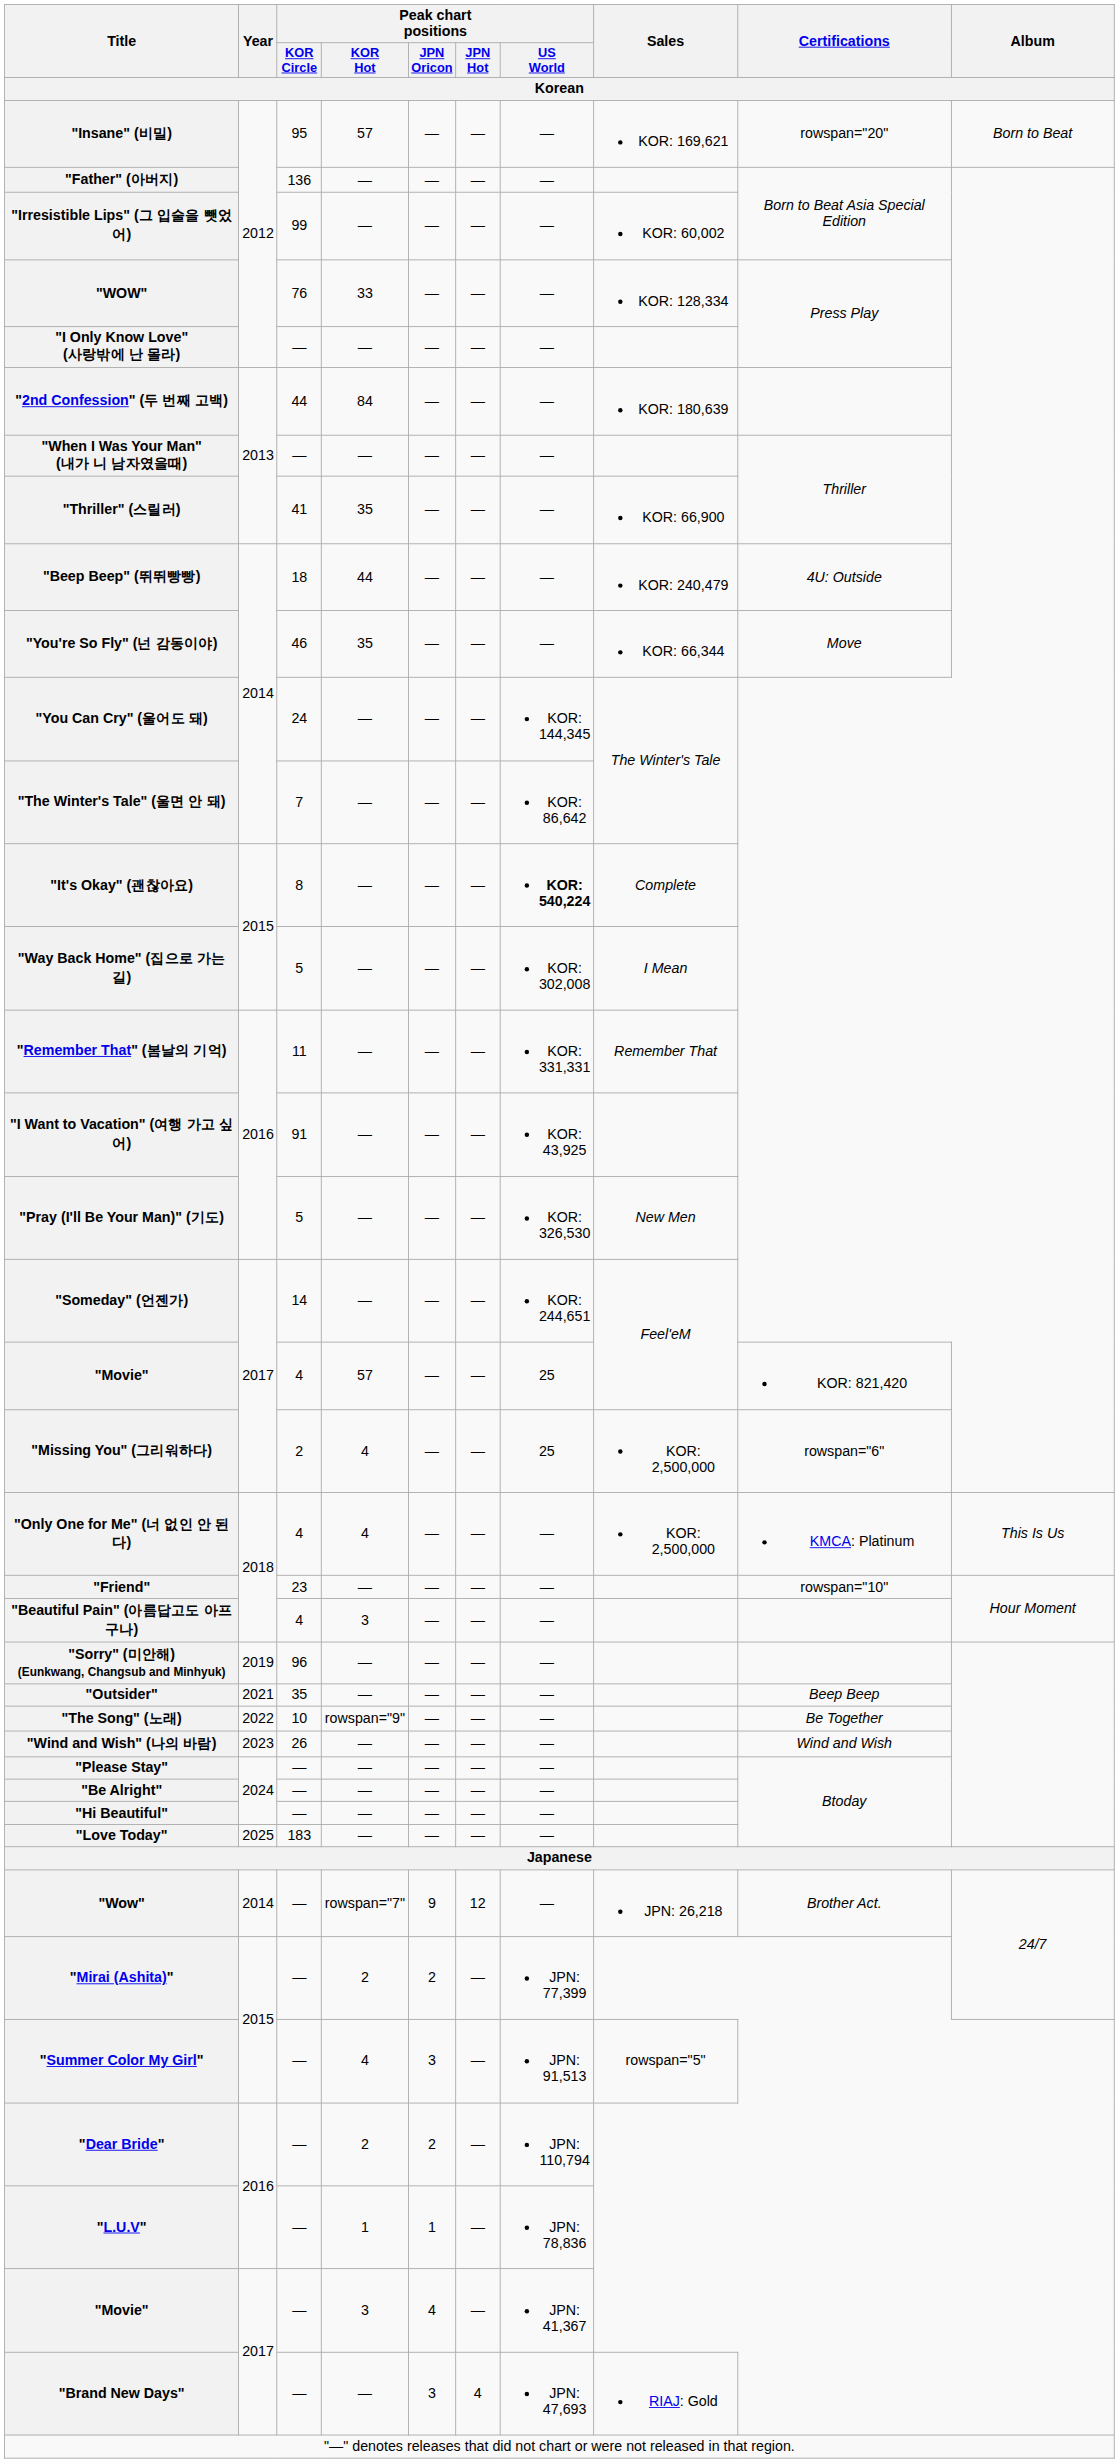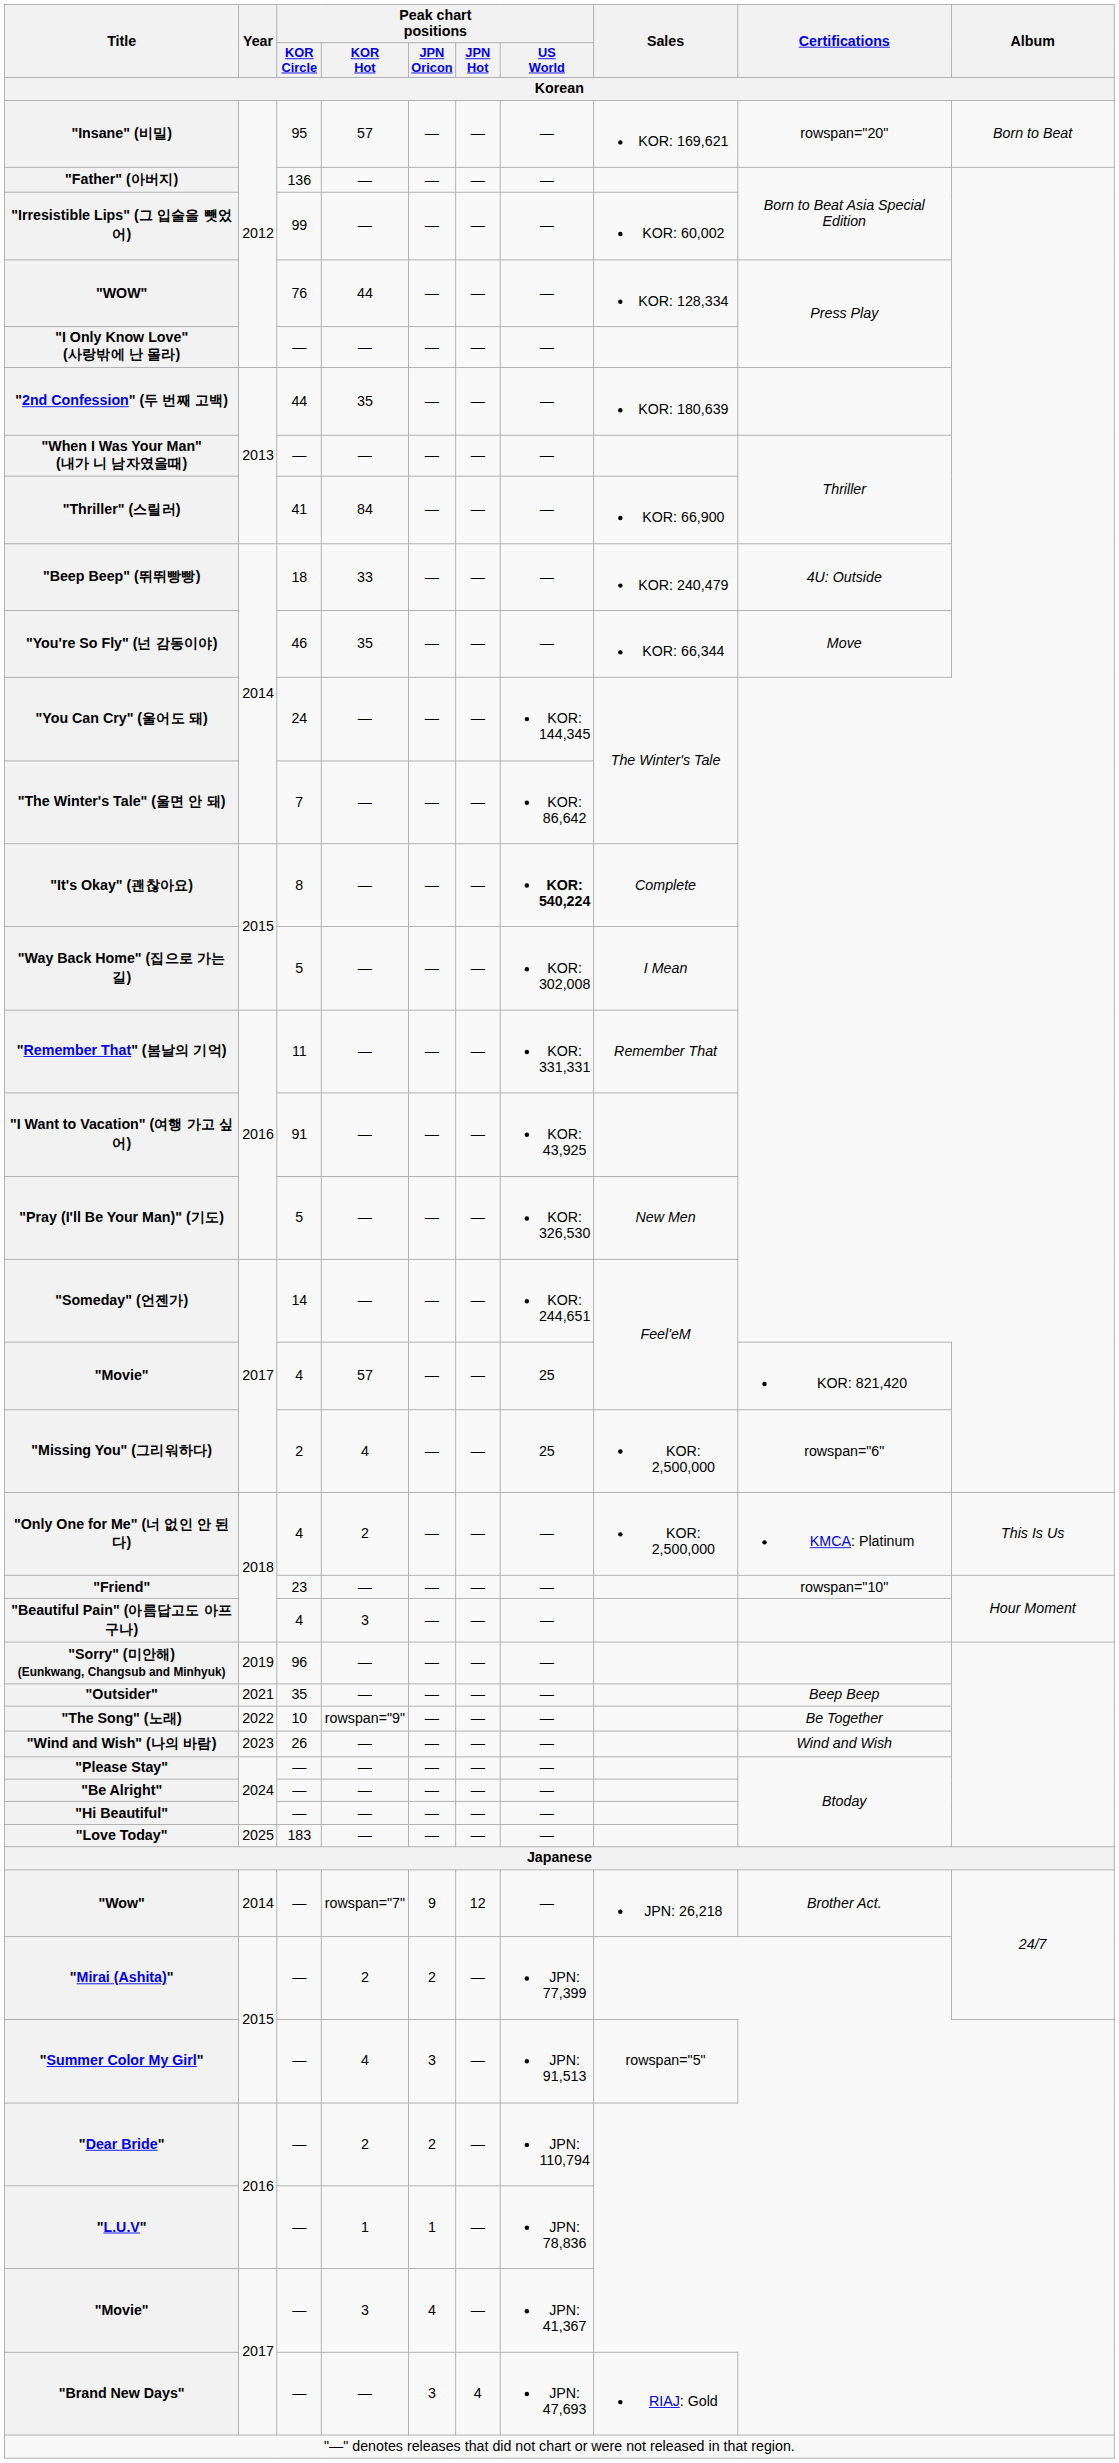(365, 293) 33 -> (365, 293) 44
(365, 401) 84 -> (365, 401) 35
(365, 509) 35 -> (365, 509) 84
(365, 576) 44 -> (365, 576) 33
(365, 1534) 4 -> (365, 1534) 2
